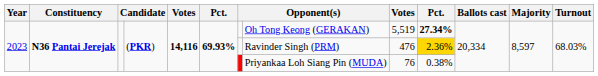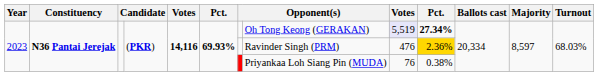(403, 29) no background -> (403, 29) lavender background
